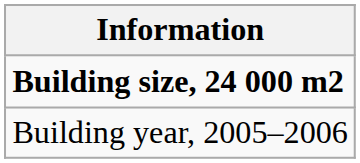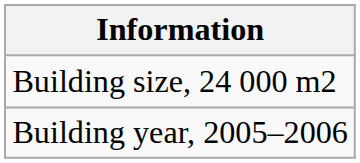(178, 81) bold -> (175, 81) normal
